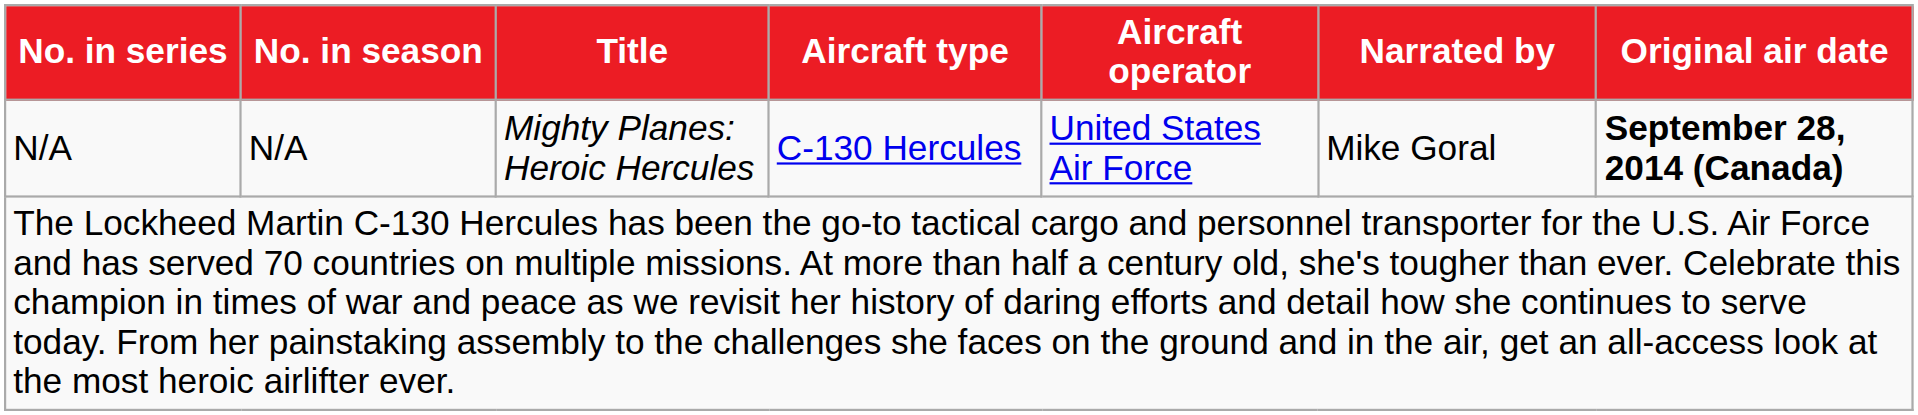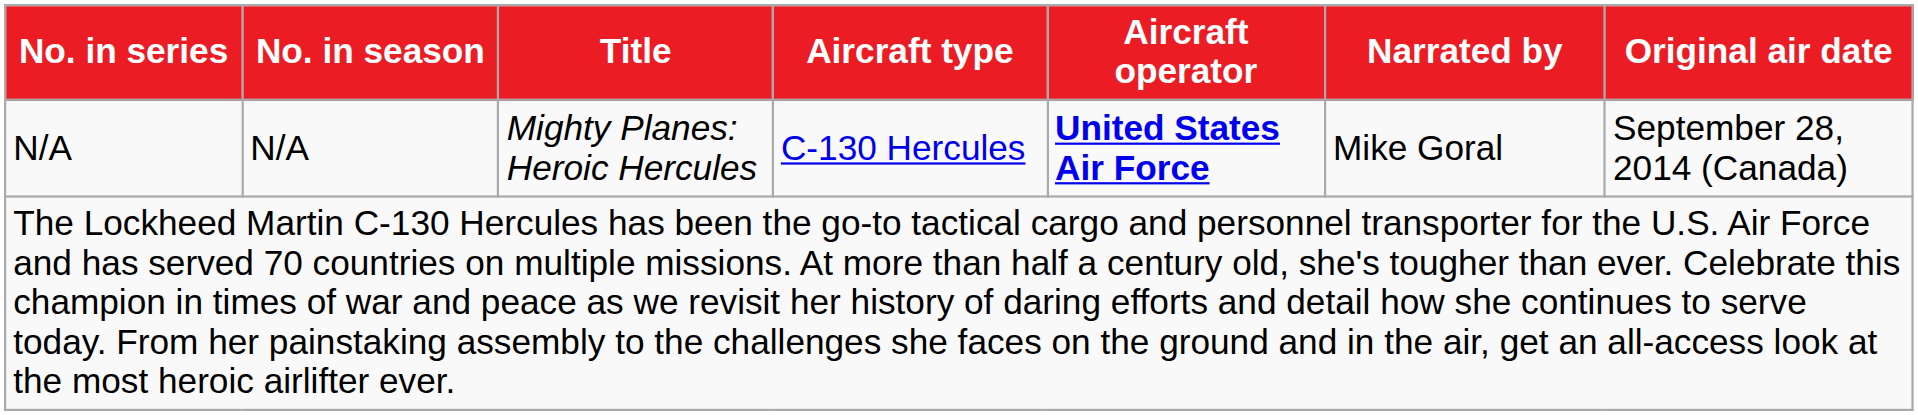(1155, 147) normal -> (1167, 147) bold
(1725, 147) bold -> (1730, 147) normal
